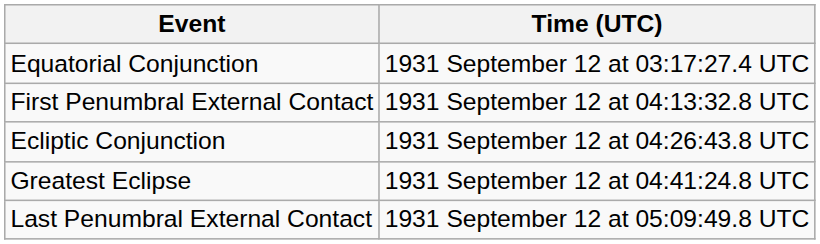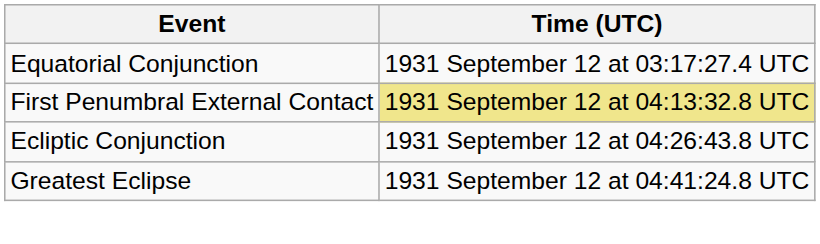(597, 102) no background -> (597, 102) khaki background
- row: (191, 219)
